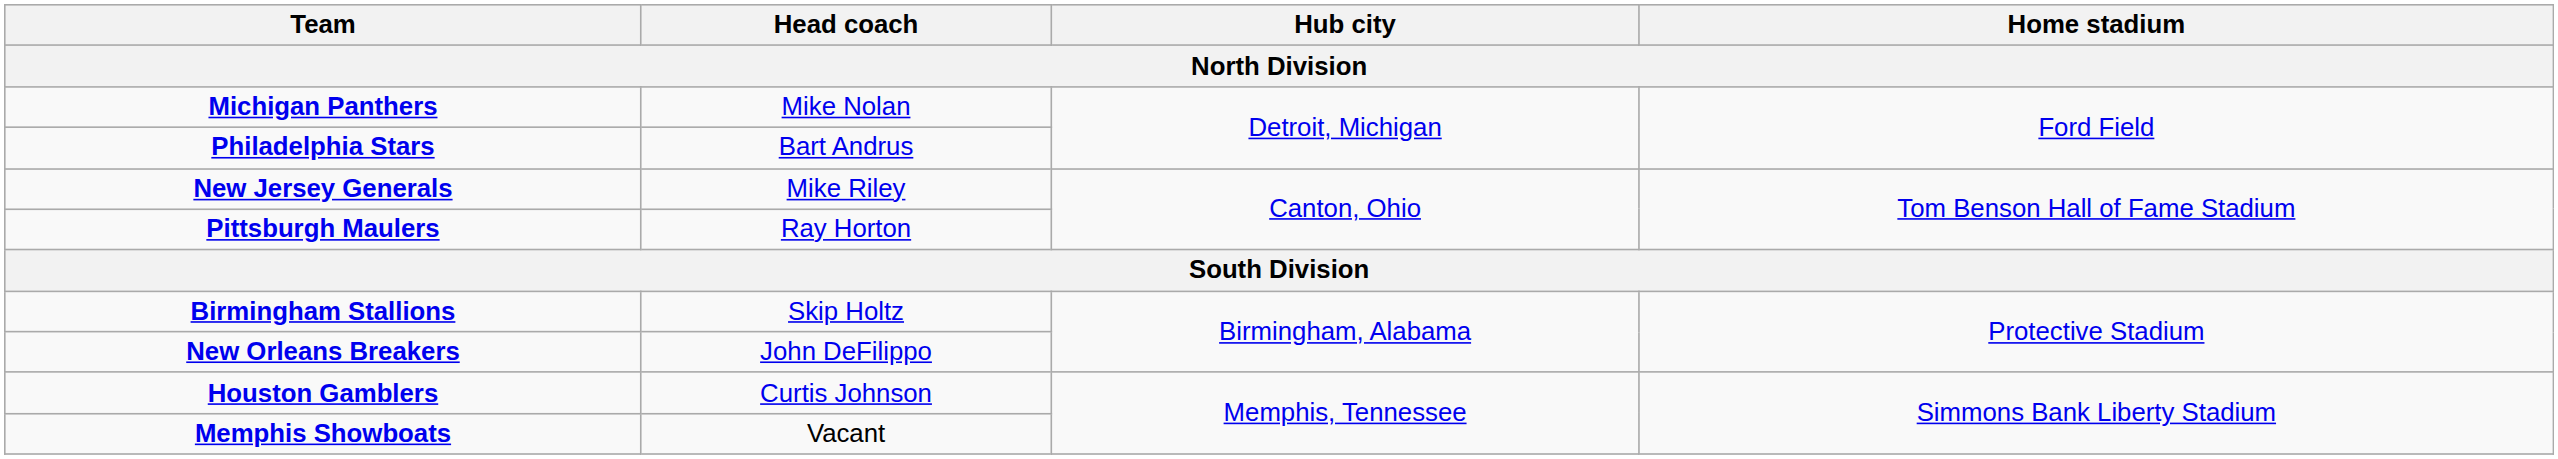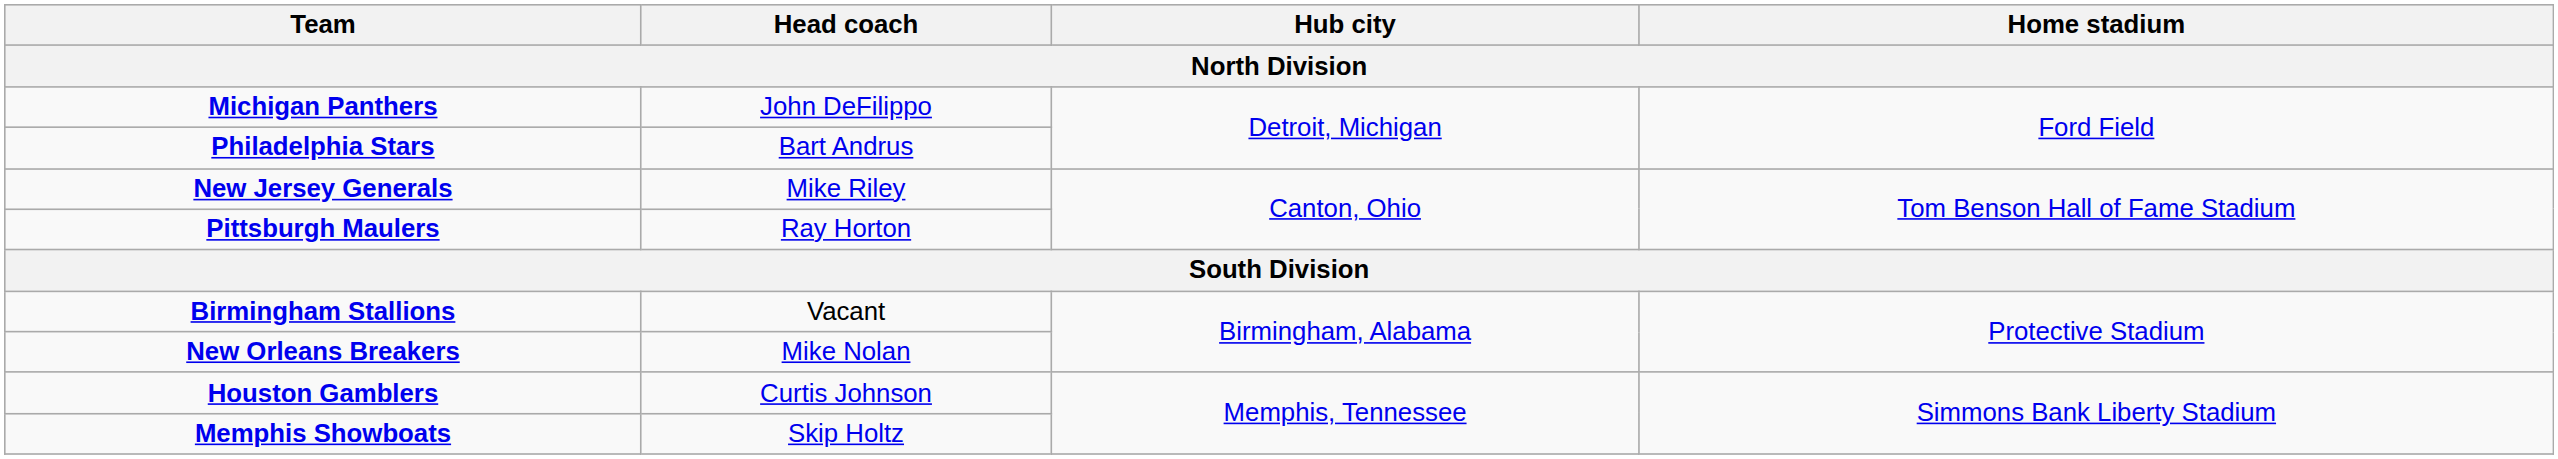(846, 106) Mike Nolan -> (846, 106) John DeFilippo
(846, 310) Skip Holtz -> (846, 310) Vacant
(846, 351) John DeFilippo -> (846, 351) Mike Nolan
(846, 433) Vacant -> (846, 433) Skip Holtz
